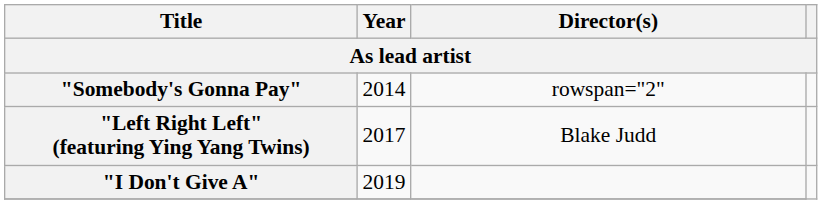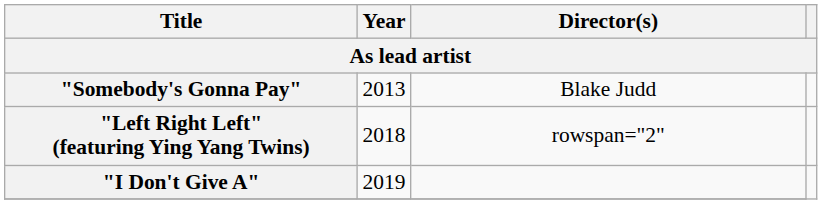(384, 89) 2014 -> (384, 89) 2013
(608, 89) rowspan="2" -> (608, 89) Blake Judd
(384, 135) 2017 -> (384, 135) 2018
(608, 135) Blake Judd -> (608, 135) rowspan="2"
